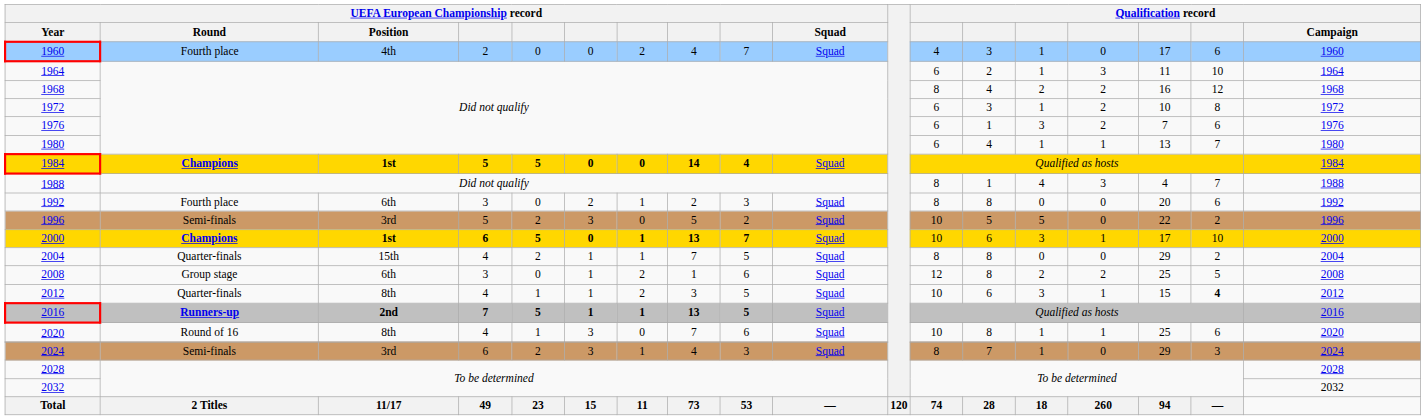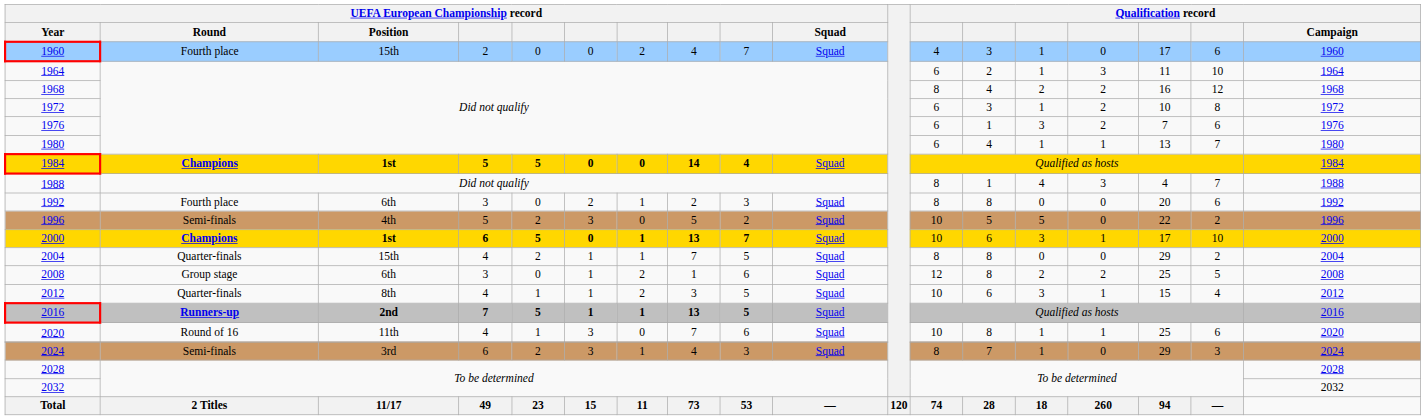(389, 51) 4th -> (389, 51) 15th
(389, 220) 3rd -> (389, 220) 4th
(1217, 293) bold -> (1217, 293) normal
(389, 332) 8th -> (389, 332) 11th
